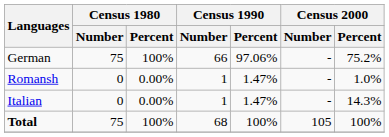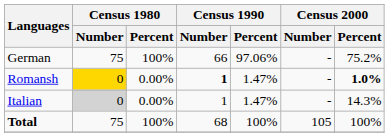(120, 79) no background -> (120, 79) gold background
(224, 79) normal -> (224, 79) bold
(367, 79) normal -> (366, 79) bold
(120, 100) no background -> (120, 100) lightgrey background
